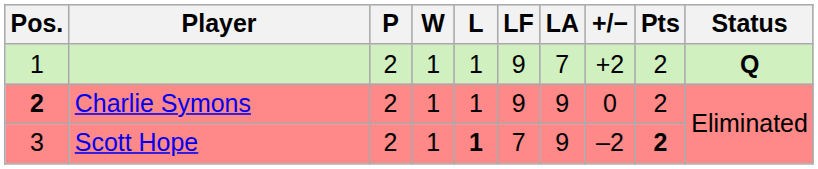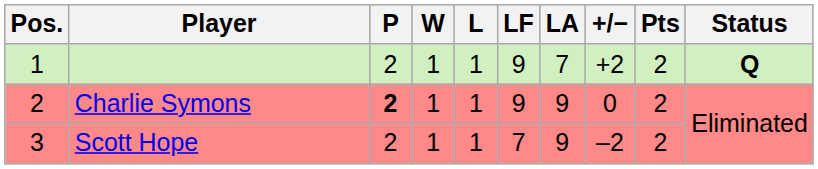(37, 103) bold -> (37, 103) normal
(390, 103) normal -> (390, 103) bold
(476, 143) bold -> (476, 143) normal
(660, 143) bold -> (660, 143) normal
